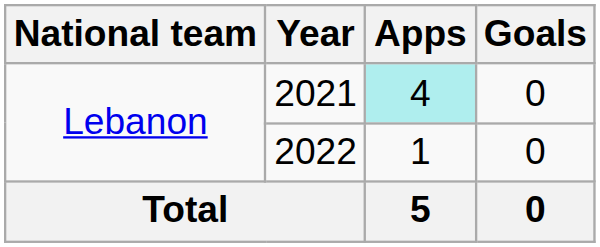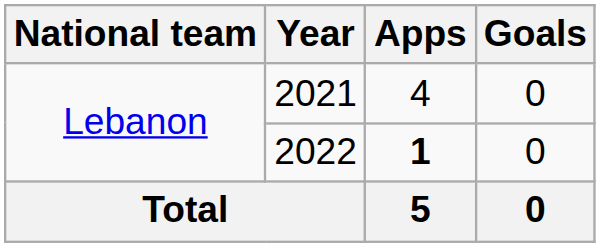(420, 92) paleturquoise background -> (420, 92) no background
(420, 151) normal -> (420, 151) bold
